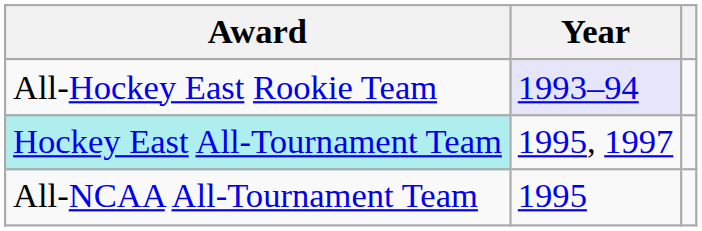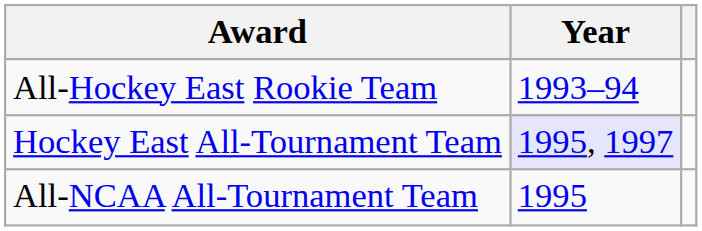(578, 86) lavender background -> (578, 86) no background
(257, 141) paleturquoise background -> (257, 141) no background
(596, 141) no background -> (596, 141) lavender background
